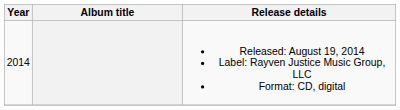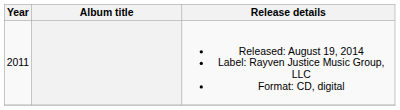(18, 63) 2014 -> (18, 63) 2011
